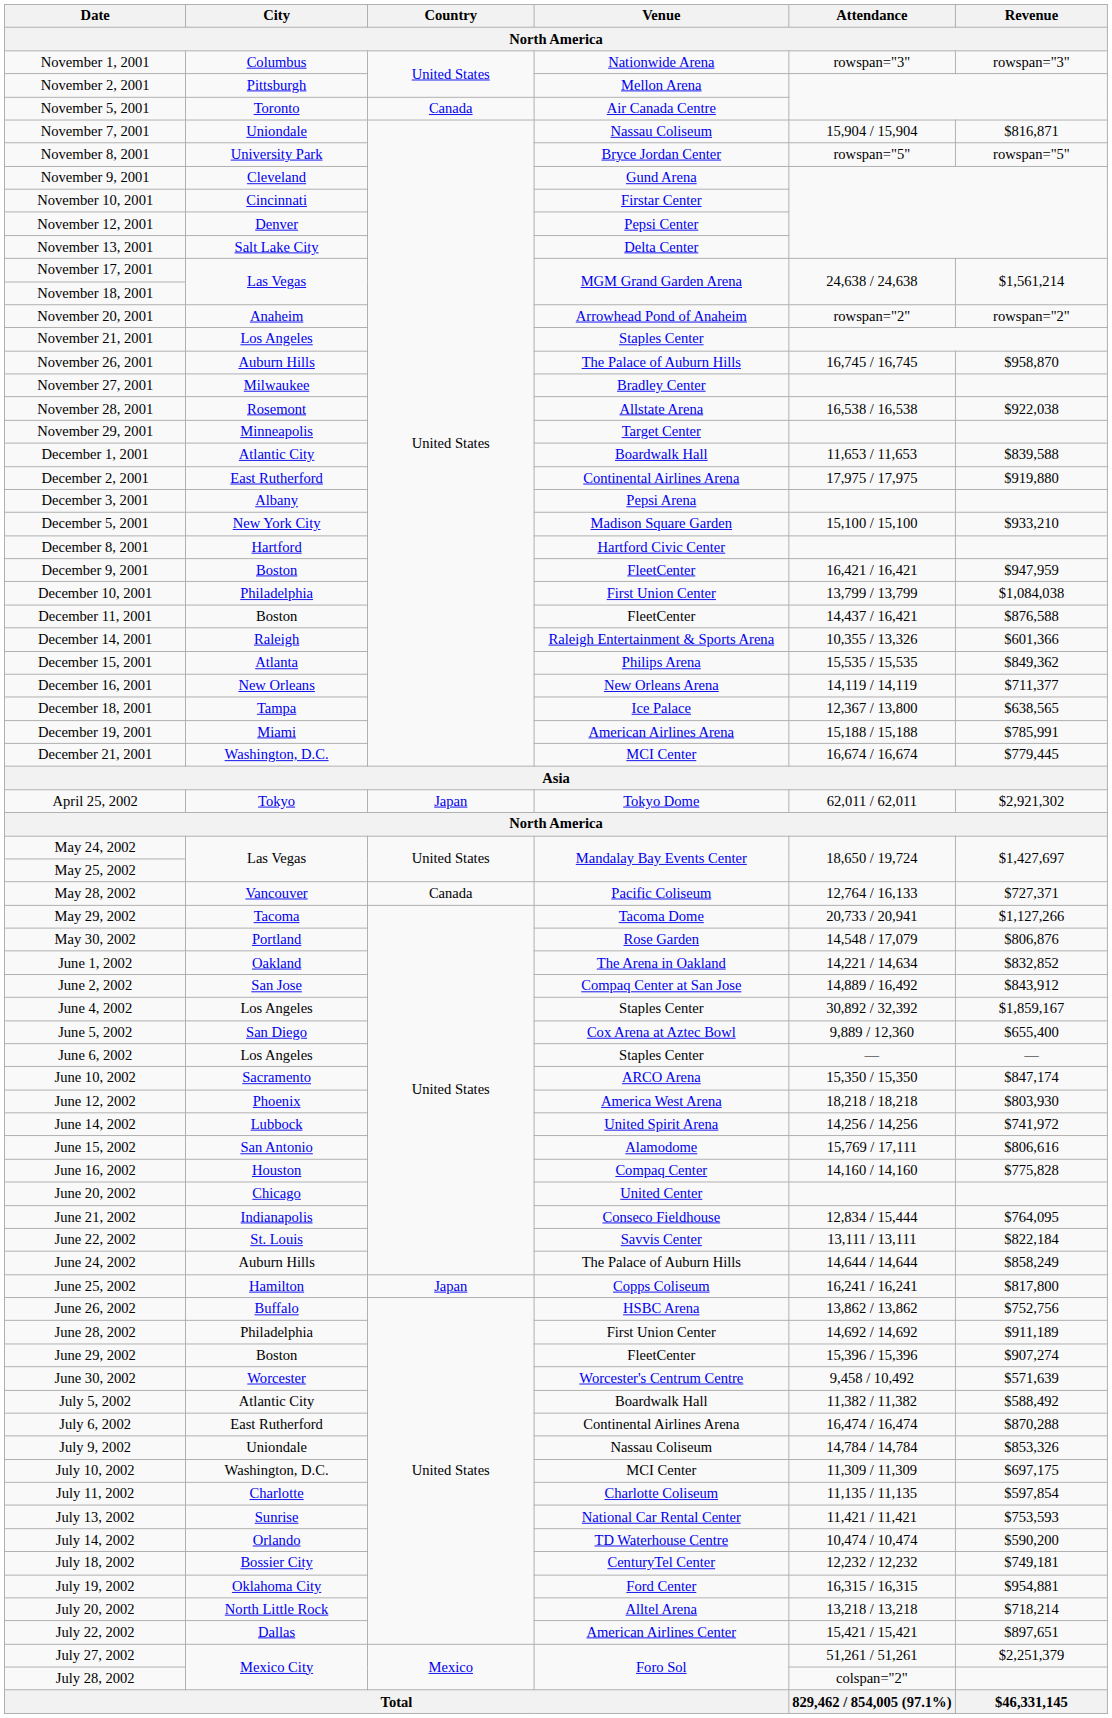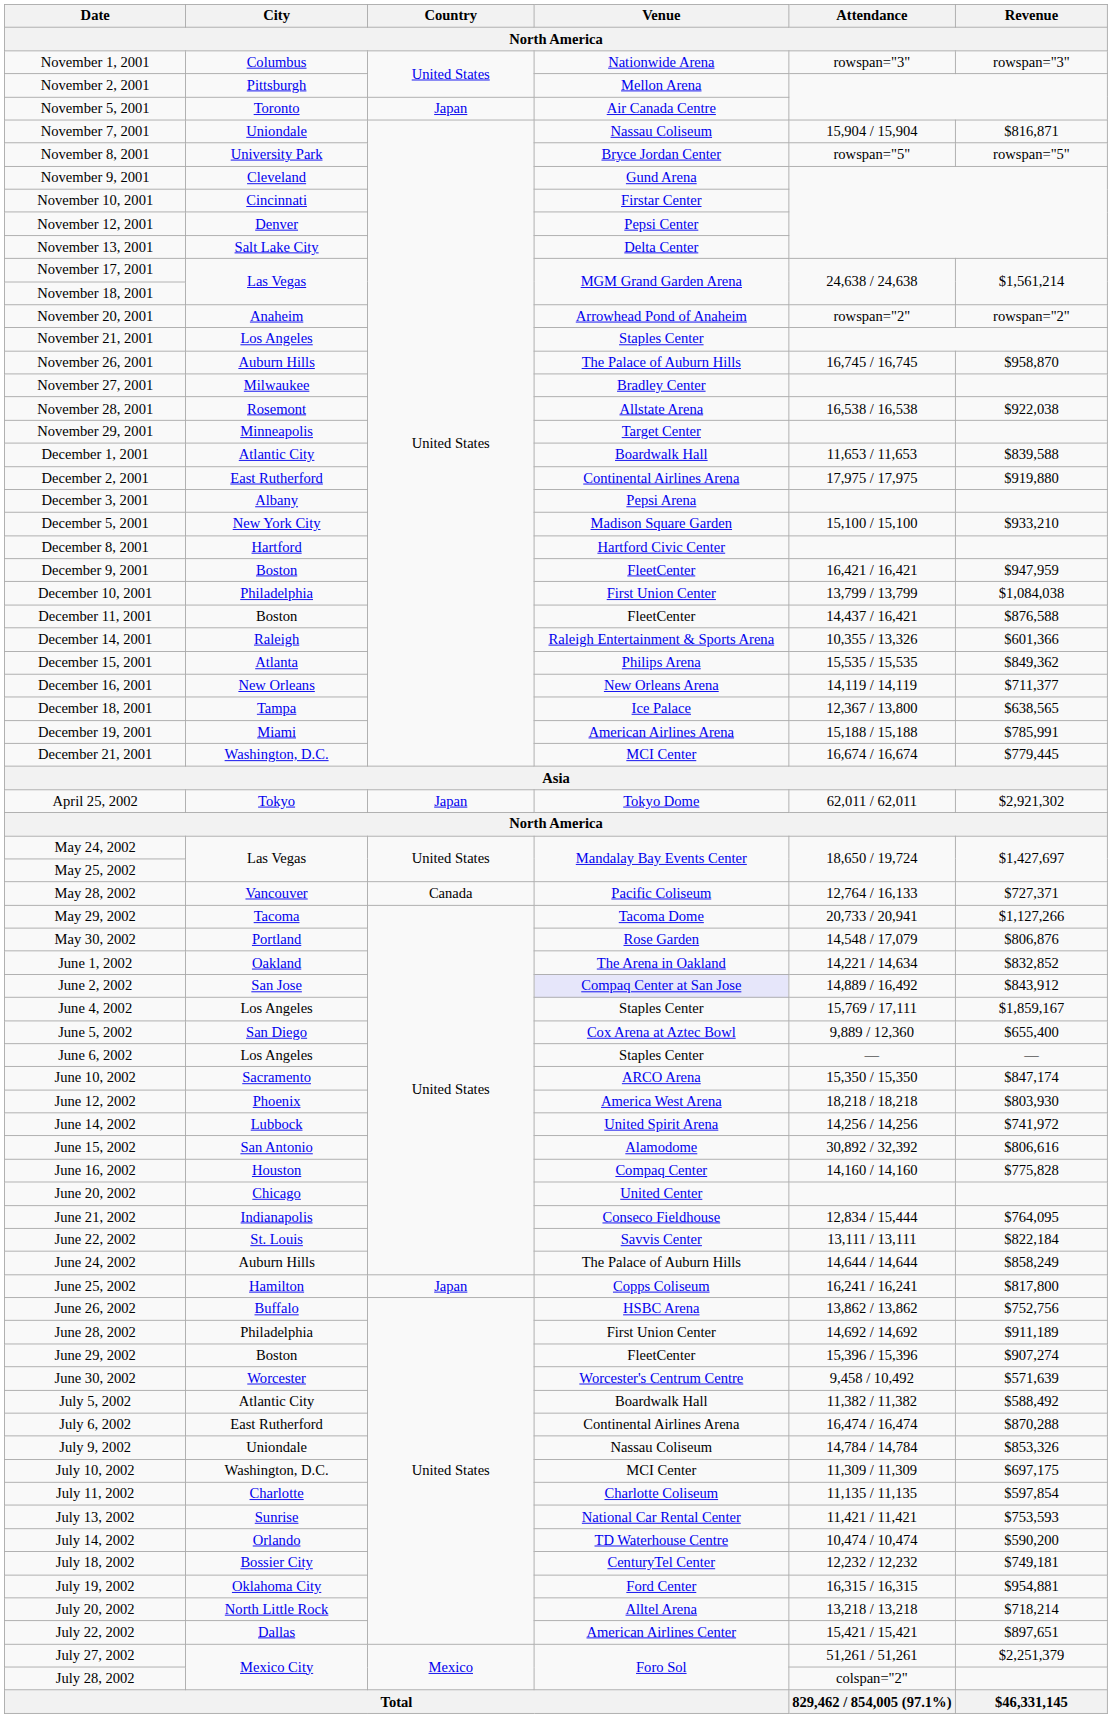(451, 108) Canada -> (451, 108) Japan
(661, 985) no background -> (661, 985) lavender background
(872, 1008) 30,892 / 32,392 -> (872, 1008) 15,769 / 17,111
(872, 1147) 15,769 / 17,111 -> (872, 1147) 30,892 / 32,392
